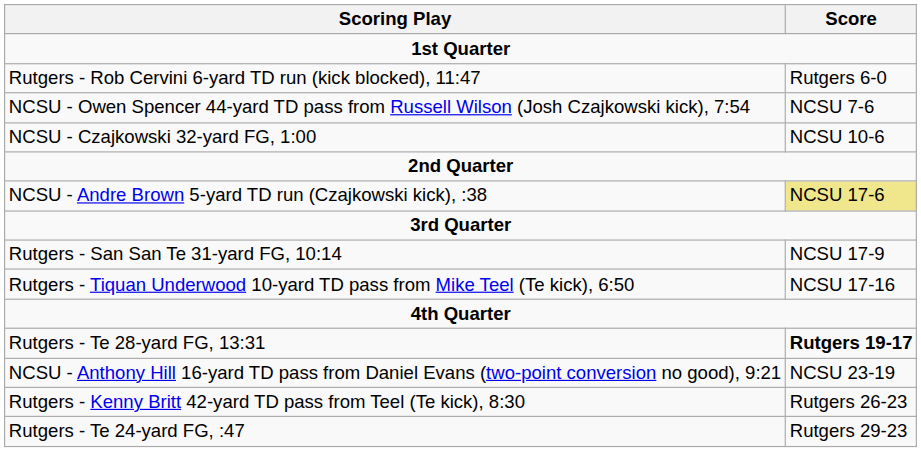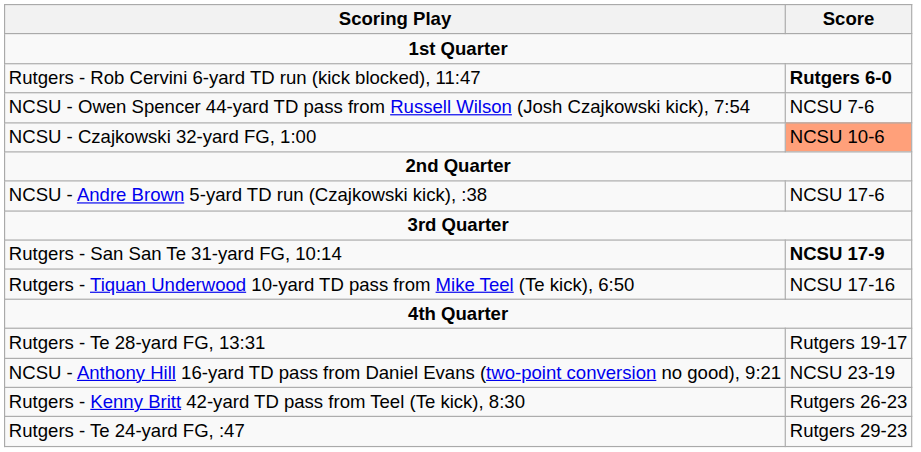(838, 78) normal -> (841, 78) bold
(837, 136) no background -> (837, 136) lightsalmon background
(837, 195) khaki background -> (837, 195) no background
(837, 254) normal -> (837, 254) bold
(851, 343) bold -> (849, 343) normal
